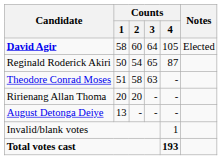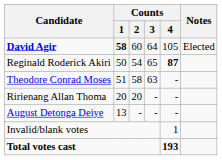(121, 46) normal -> (121, 46) bold
(173, 63) normal -> (173, 63) bold
